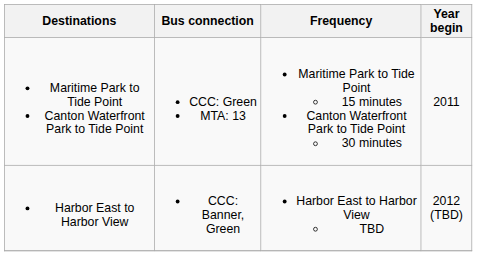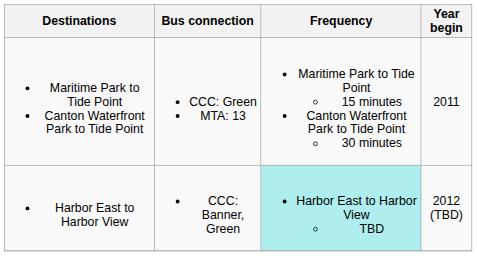(341, 215) no background -> (341, 215) paleturquoise background
